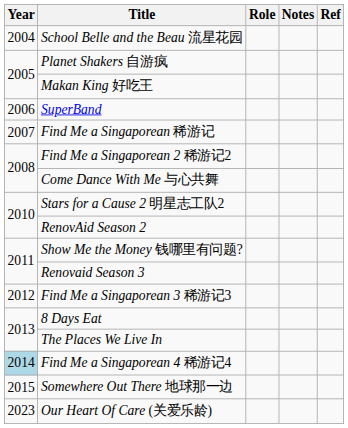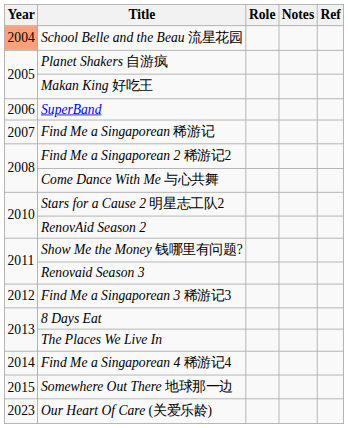(21, 38) no background -> (21, 38) lightsalmon background
(21, 363) lightblue background -> (21, 363) no background
